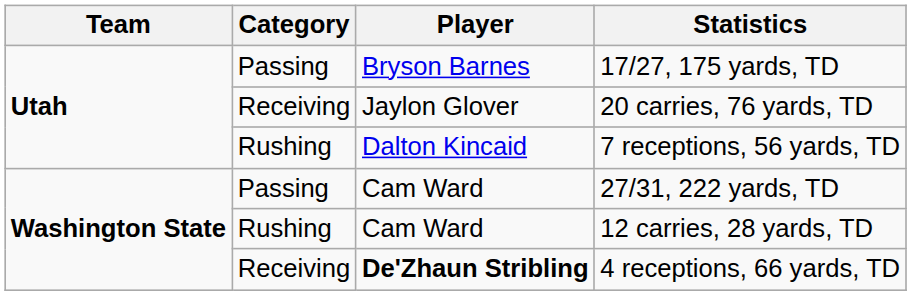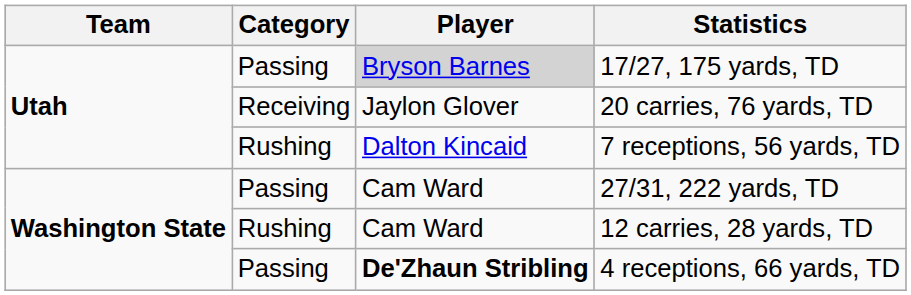(446, 66) no background -> (446, 66) lightgrey background
(294, 268) Receiving -> (283, 268) Passing
